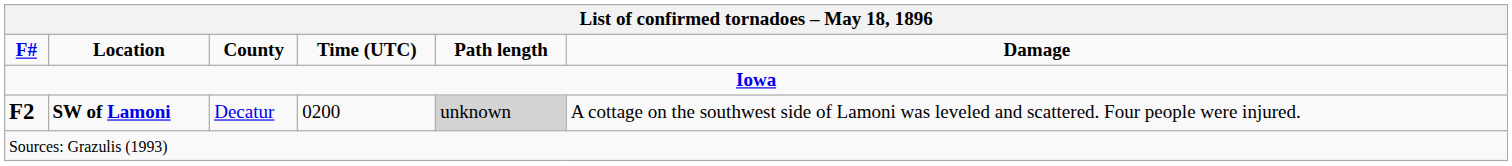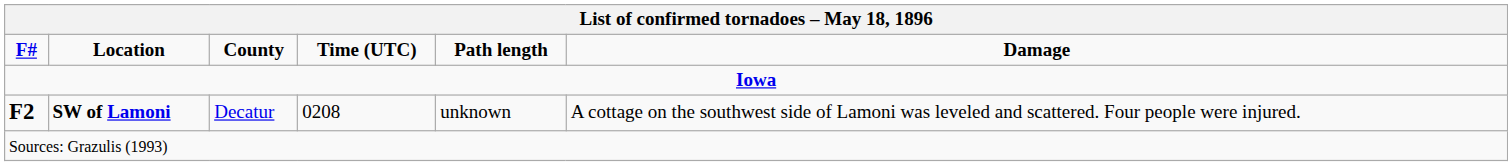(321, 112) 0200 -> (321, 112) 0208
(476, 112) lightgrey background -> (476, 112) no background
